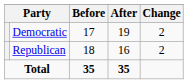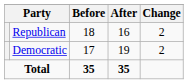rows swapped: (40, 32) <-> (39, 50)
